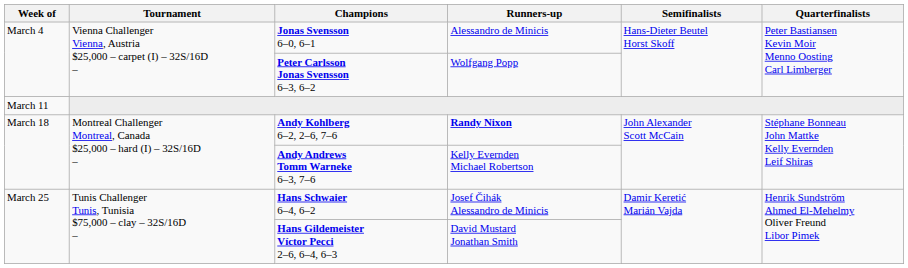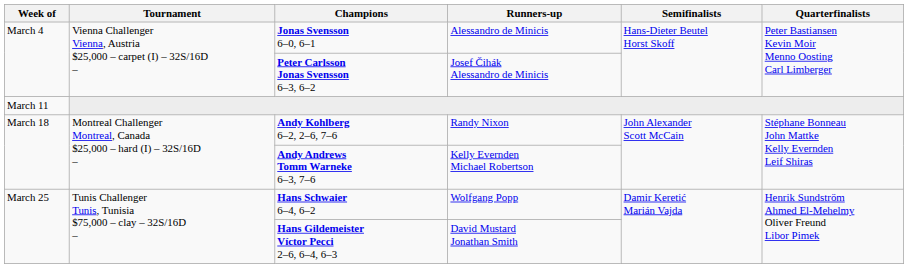(484, 61) Wolfgang Popp -> (499, 68) Josef Čihák Alessandro de Minicis
(481, 123) bold -> (480, 123) normal
(499, 203) Josef Čihák Alessandro de Minicis -> (484, 197) Wolfgang Popp
